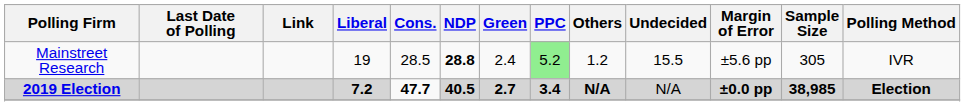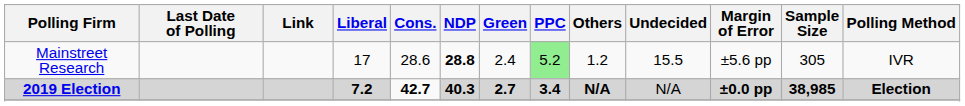(362, 60) 19 -> (362, 60) 17
(415, 60) 28.5 -> (415, 60) 28.6
(415, 90) 47.7 -> (415, 90) 42.7
(460, 90) 40.5 -> (460, 90) 40.3
